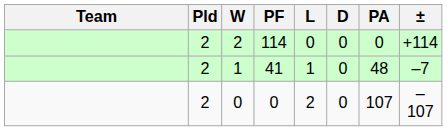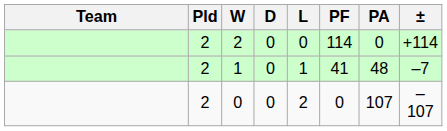columns swapped: (343, 17) <-> (274, 17)
